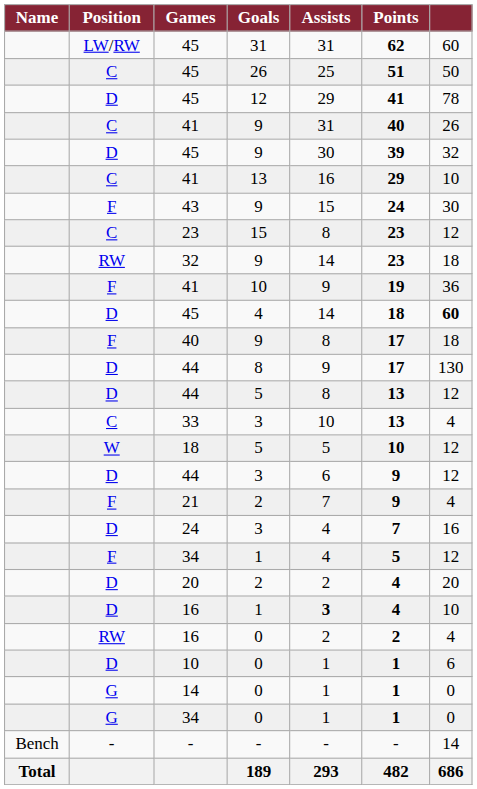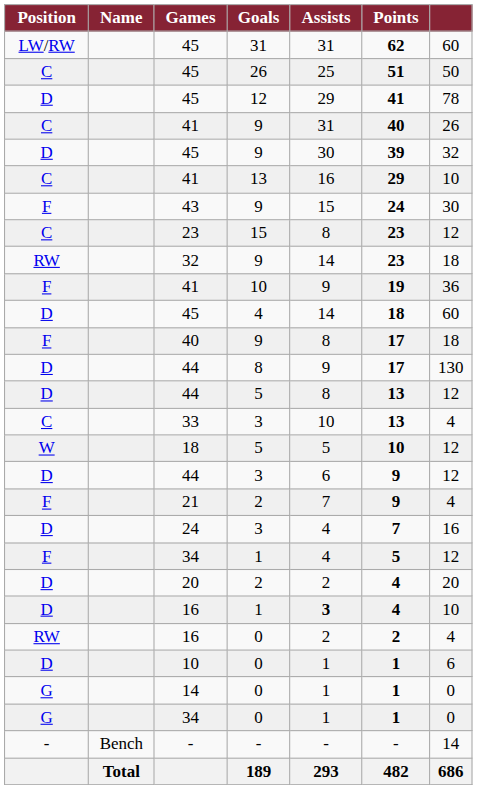columns swapped: (37, 17) <-> (112, 17)
(451, 313) bold -> (451, 313) normal
